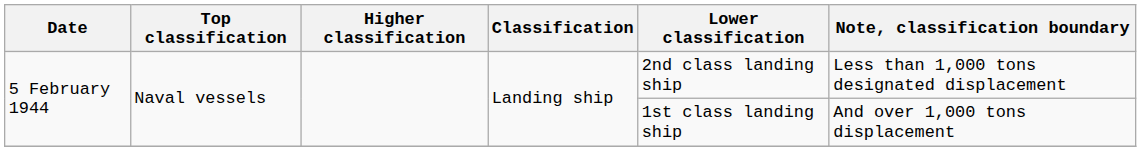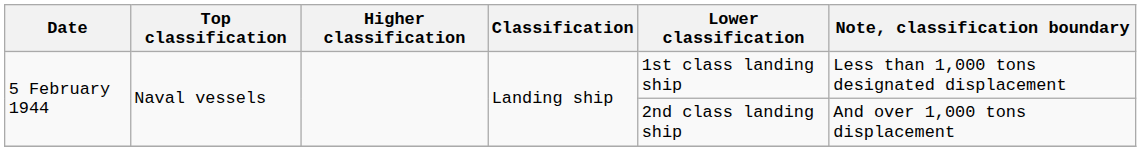(728, 75) 2nd class landing ship -> (728, 75) 1st class landing ship
(728, 122) 1st class landing ship -> (728, 122) 2nd class landing ship
